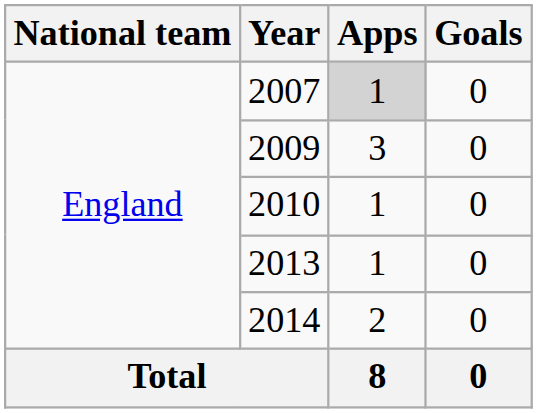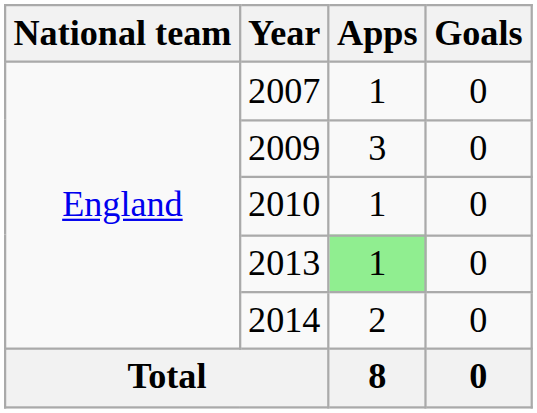(377, 90) lightgrey background -> (377, 90) no background
(377, 262) no background -> (377, 262) lightgreen background
